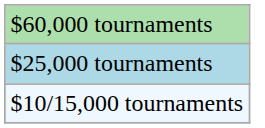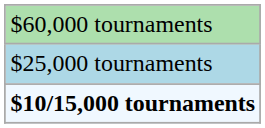(127, 102) normal -> (133, 102) bold
